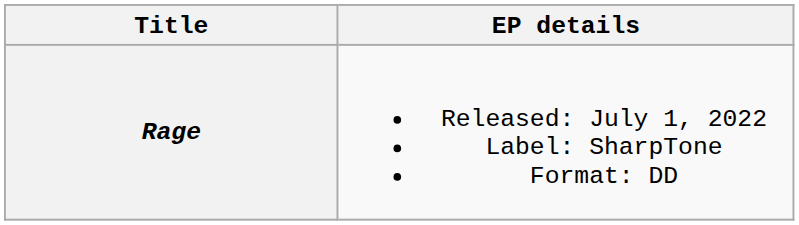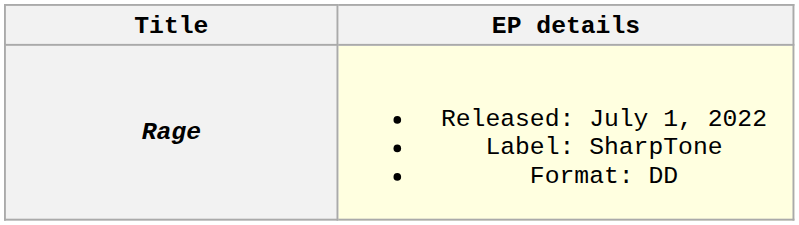(566, 147) no background -> (566, 147) lightyellow background
